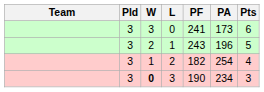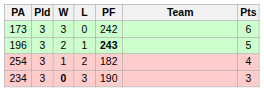columns swapped: (62, 12) <-> (224, 12)
(197, 29) 241 -> (109, 29) 242
(197, 45) normal -> (109, 45) bold
